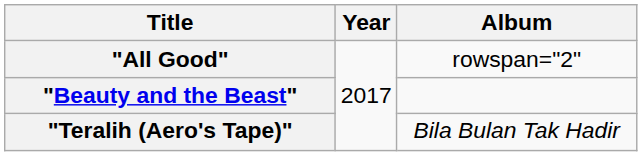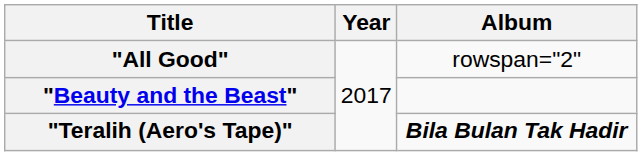(517, 131) normal -> (517, 131) bold
